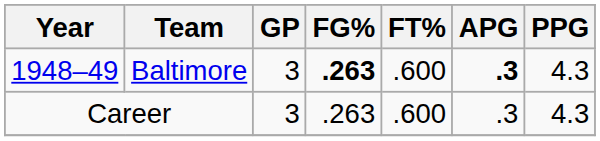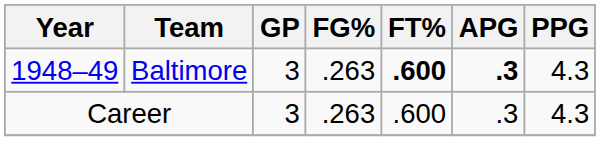(348, 70) bold -> (348, 70) normal
(419, 70) normal -> (419, 70) bold
